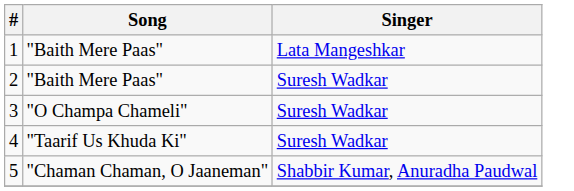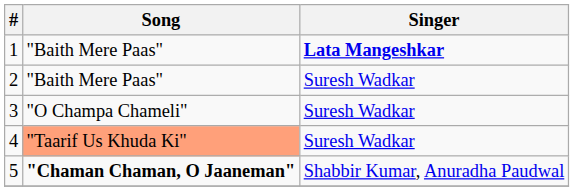(341, 50) normal -> (374, 50) bold
(107, 141) no background -> (107, 141) lightsalmon background
(147, 171) normal -> (161, 171) bold
